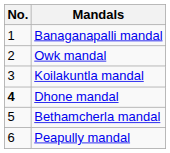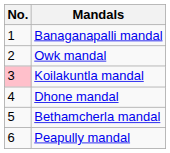(11, 76) no background -> (11, 76) pink background
(11, 96) bold -> (11, 96) normal
